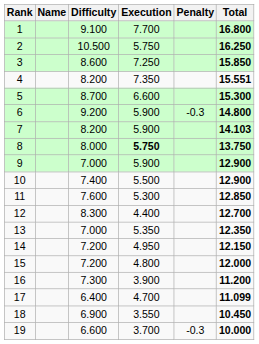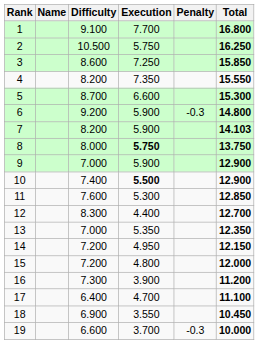(235, 79) 15.551 -> (235, 79) 15.550
(146, 180) normal -> (146, 180) bold
(235, 297) 11.099 -> (235, 297) 11.100
